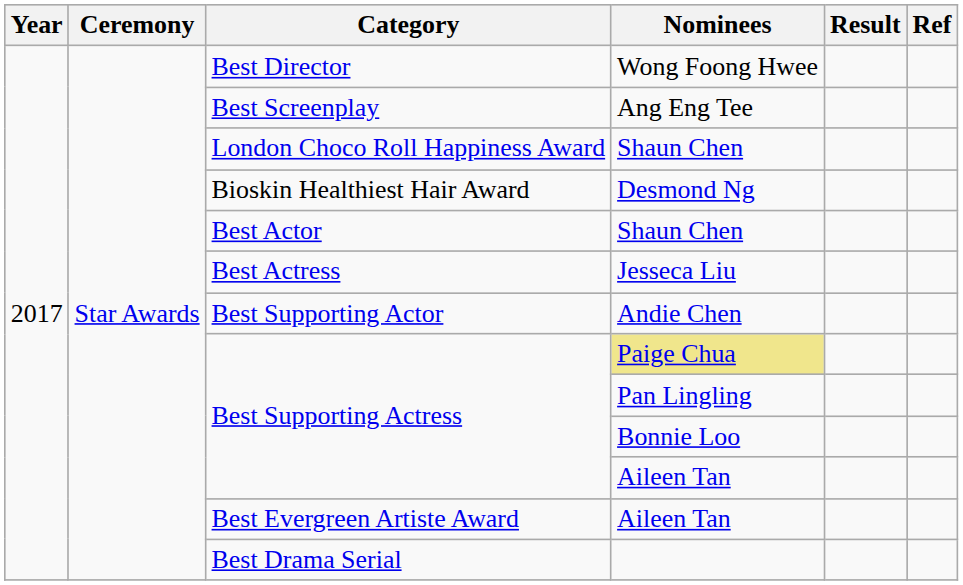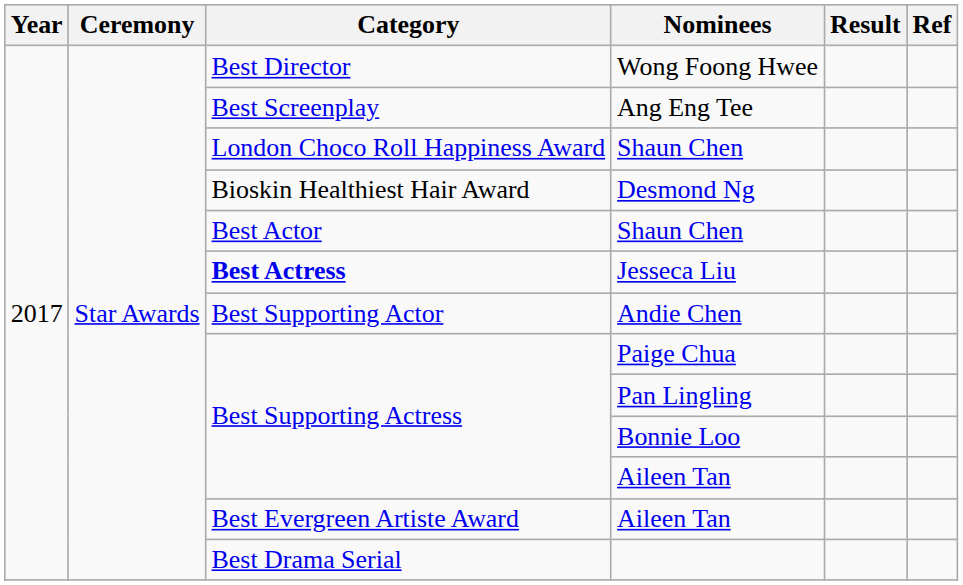(276, 271) normal -> (279, 271) bold
(676, 353) khaki background -> (676, 353) no background
